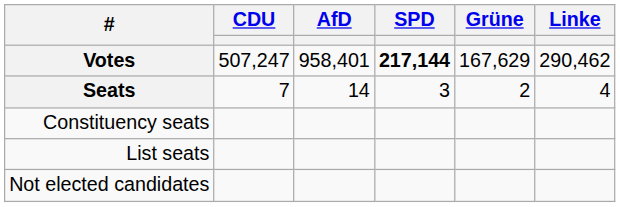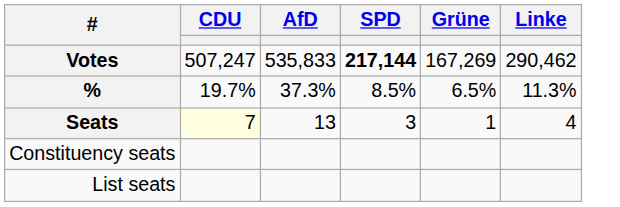(334, 60) 958,401 -> (300, 60) 535,833
(495, 60) 167,629 -> (461, 60) 167,269
+ row: (92, 91)
(284, 91) no background -> (250, 122) lightyellow background
(359, 91) 14 -> (325, 122) 13
(525, 91) 2 -> (491, 122) 1
- row: (109, 185)
